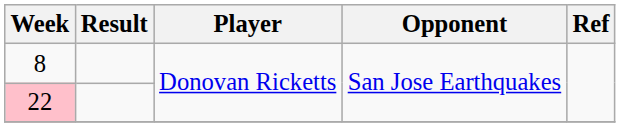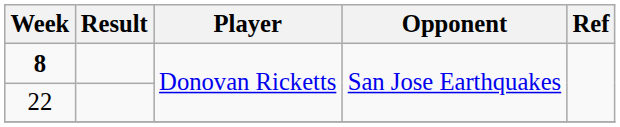(40, 63) normal -> (40, 63) bold
(40, 102) pink background -> (40, 102) no background
